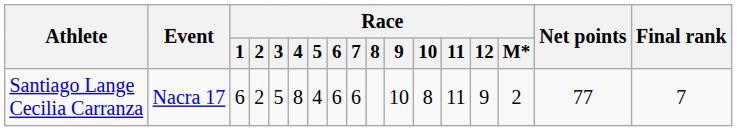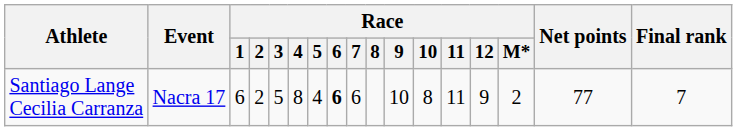(337, 97) normal -> (337, 97) bold
